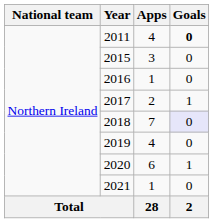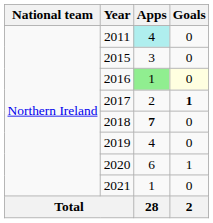(152, 36) no background -> (152, 36) paleturquoise background
(189, 36) bold -> (189, 36) normal
(152, 79) no background -> (152, 79) lightgreen background
(189, 79) no background -> (189, 79) lightyellow background
(189, 100) normal -> (189, 100) bold
(152, 121) normal -> (152, 121) bold
(189, 121) lavender background -> (189, 121) no background
